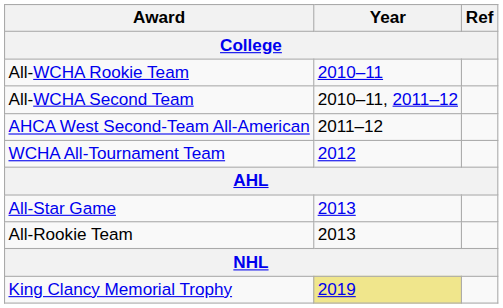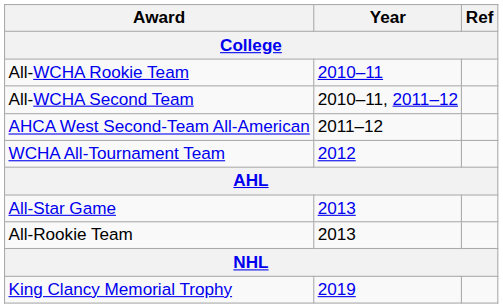(337, 289) khaki background -> (337, 289) no background
